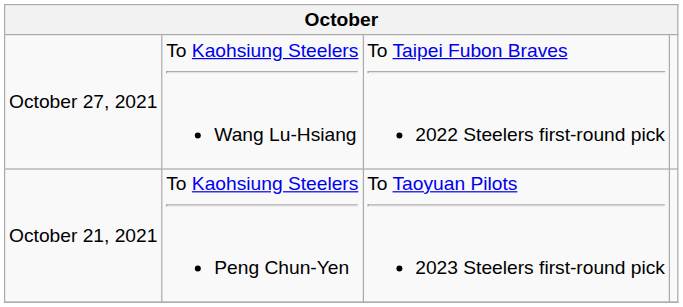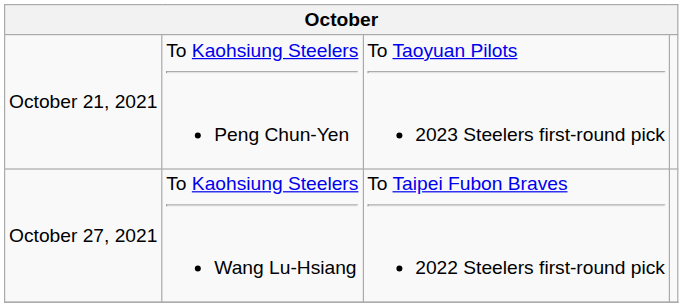rows swapped: (83, 235) <-> (83, 101)
